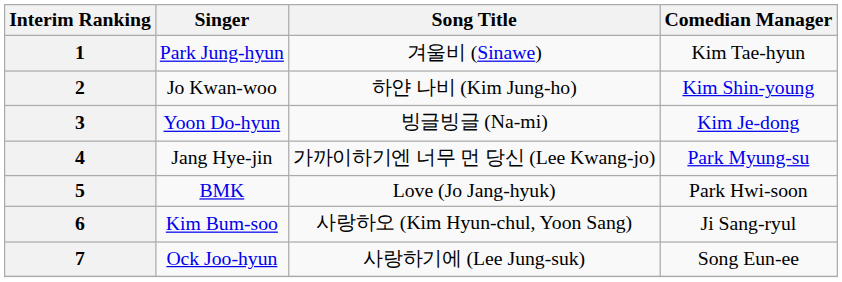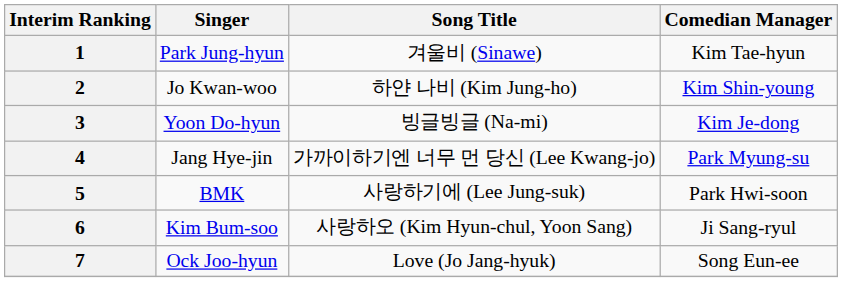(474, 190) Love (Jo Jang-hyuk) -> (474, 192) 사랑하기에 (Lee Jung-suk)
(474, 258) 사랑하기에 (Lee Jung-suk) -> (474, 260) Love (Jo Jang-hyuk)
